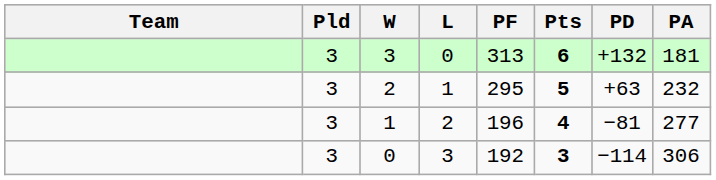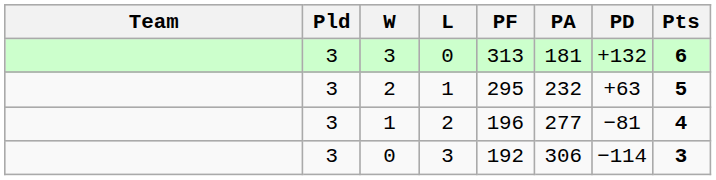columns swapped: (681, 22) <-> (563, 22)
